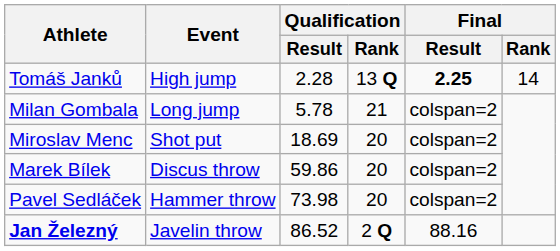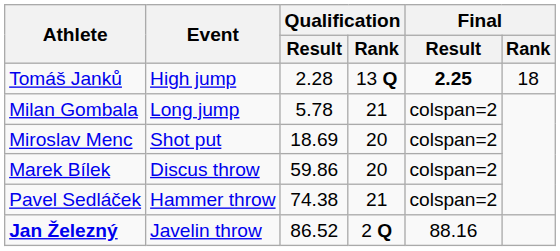(528, 79) 14 -> (528, 79) 18
(314, 200) 73.98 -> (314, 200) 74.38
(377, 200) 20 -> (377, 200) 21
